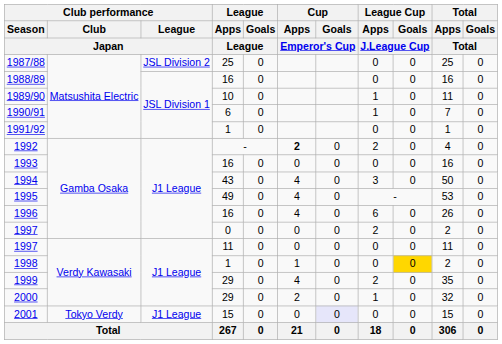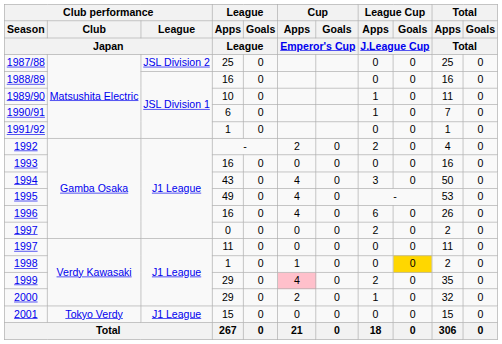(297, 146) bold -> (297, 146) normal
(297, 280) no background -> (297, 280) pink background
(337, 314) lavender background -> (337, 314) no background
